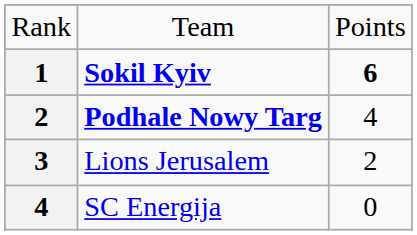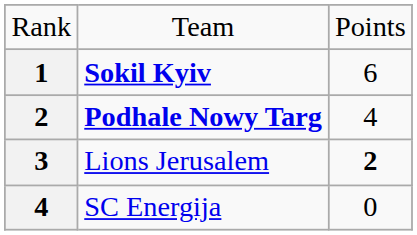(370, 71) bold -> (370, 71) normal
(370, 161) normal -> (370, 161) bold
